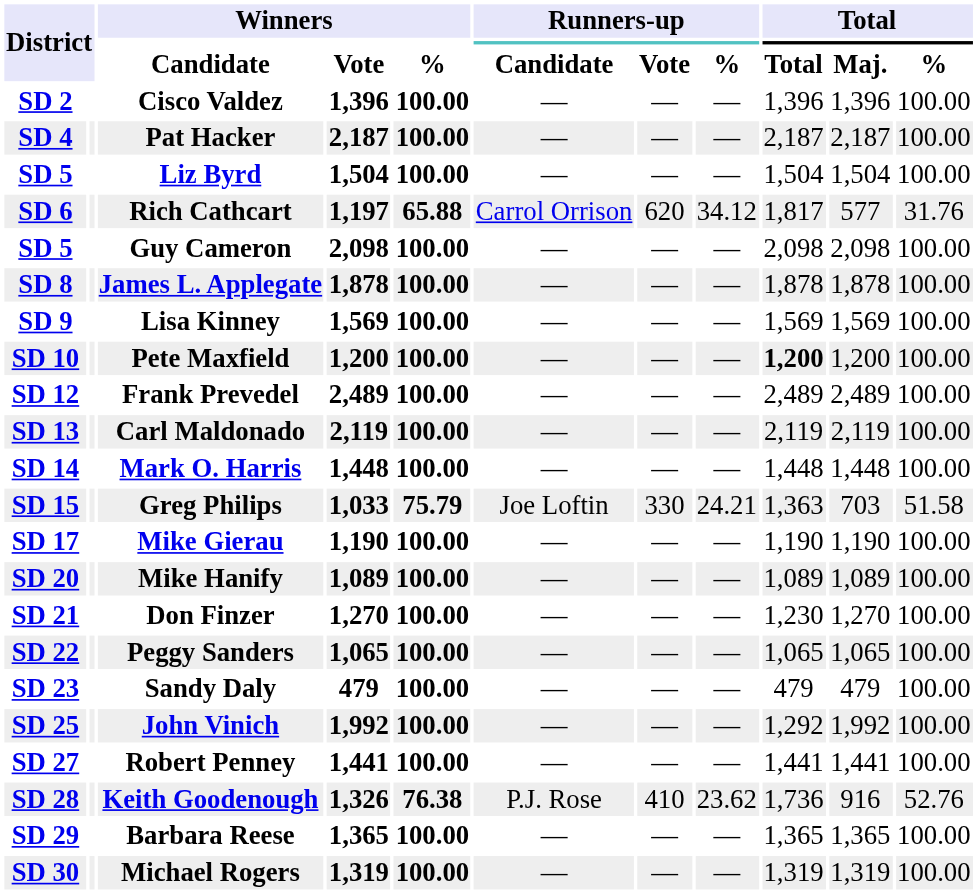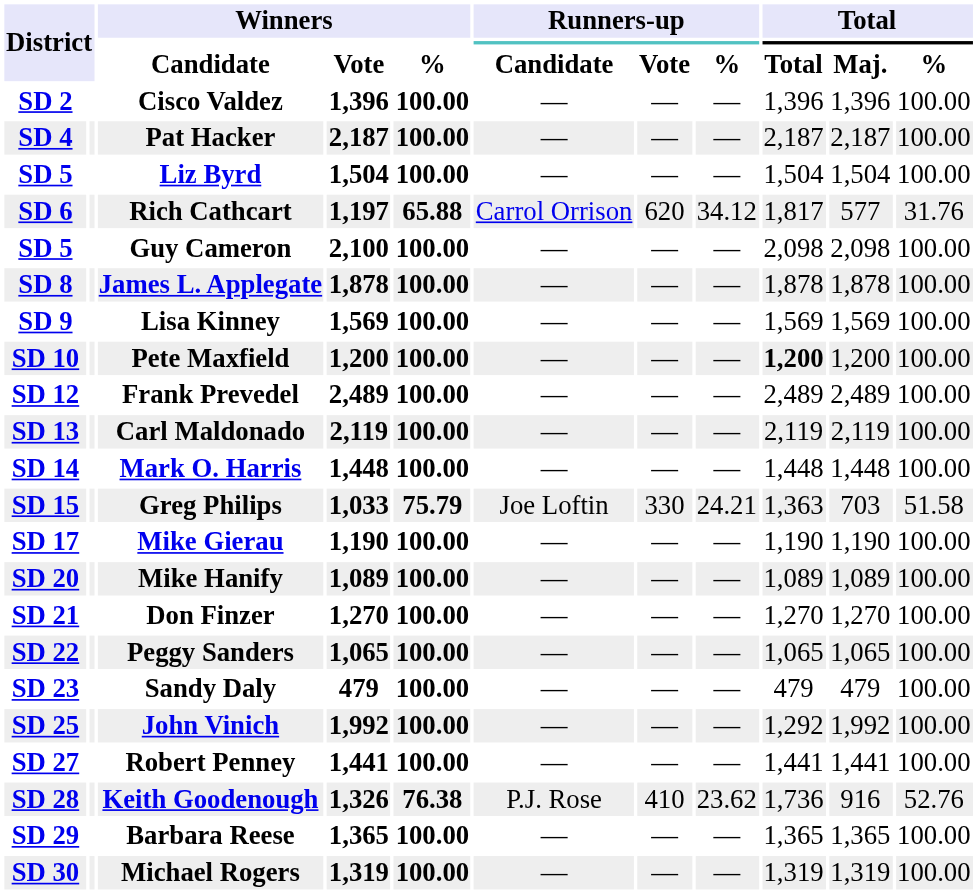(359, 247) 2,098 -> (359, 247) 2,100
(794, 615) 1,230 -> (794, 615) 1,270
